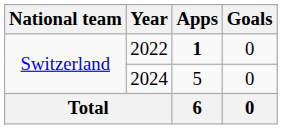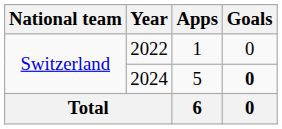(197, 49) bold -> (197, 49) normal
(250, 78) normal -> (250, 78) bold
